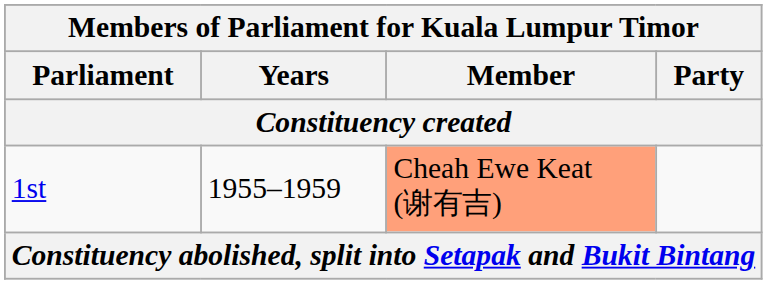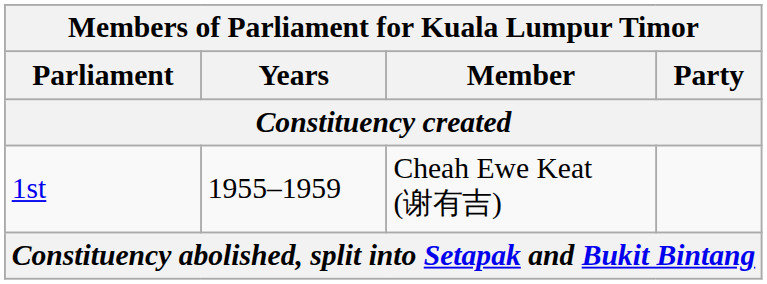(493, 186) lightsalmon background -> (493, 186) no background
